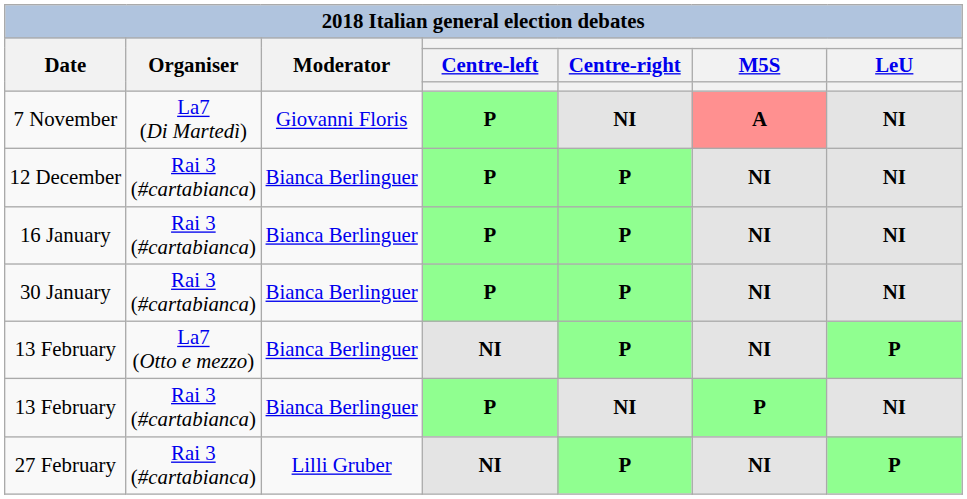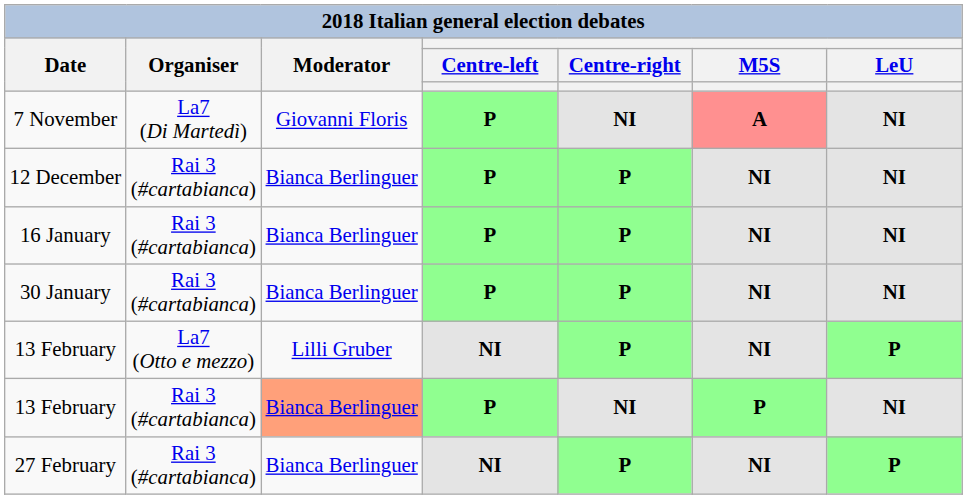(342, 349) Bianca Berlinguer -> (342, 349) Lilli Gruber
(342, 406) no background -> (342, 406) lightsalmon background
(342, 464) Lilli Gruber -> (342, 464) Bianca Berlinguer
